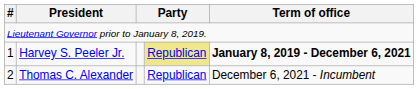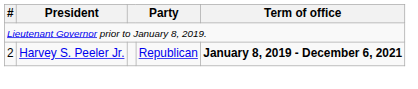(10, 53) 1 -> (10, 53) 2
(177, 53) khaki background -> (168, 53) no background
- row: (76, 75)
